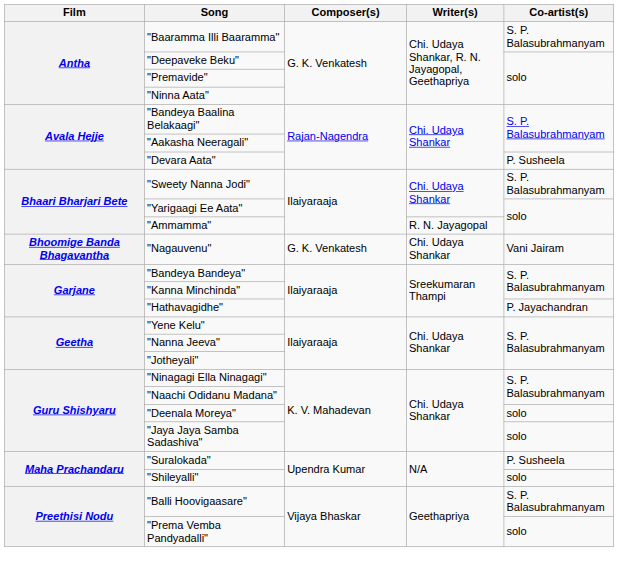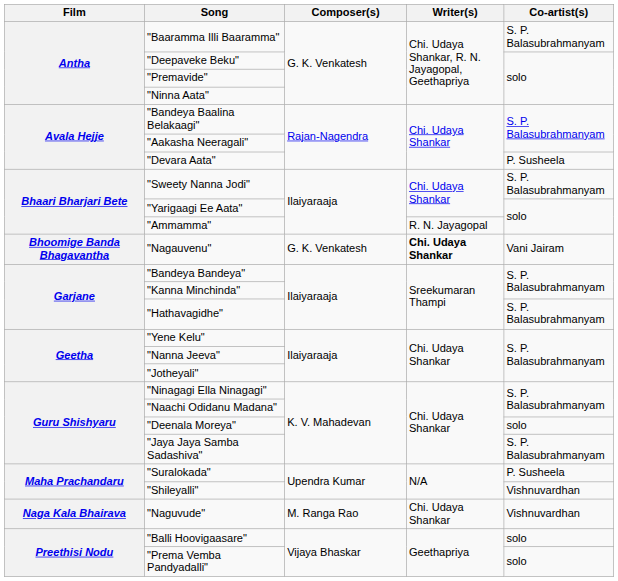(436, 249) normal -> (438, 249) bold
(547, 308) P. Jayachandran -> (556, 314) S. P. Balasubrahmanyam
(517, 436) solo -> (556, 449) S. P. Balasubrahmanyam
(517, 478) solo -> (543, 490) Vishnuvardhan
+ row: (176, 514)
(556, 501) S. P. Balasubrahmanyam -> (517, 537) solo
